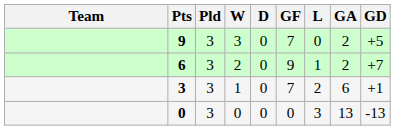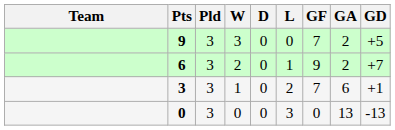columns swapped: (318, 16) <-> (291, 16)
